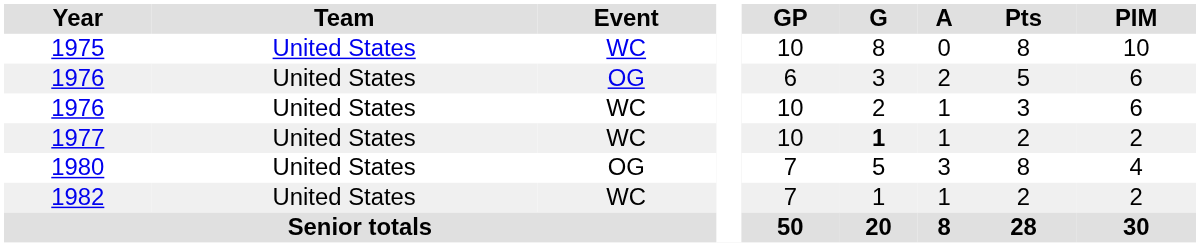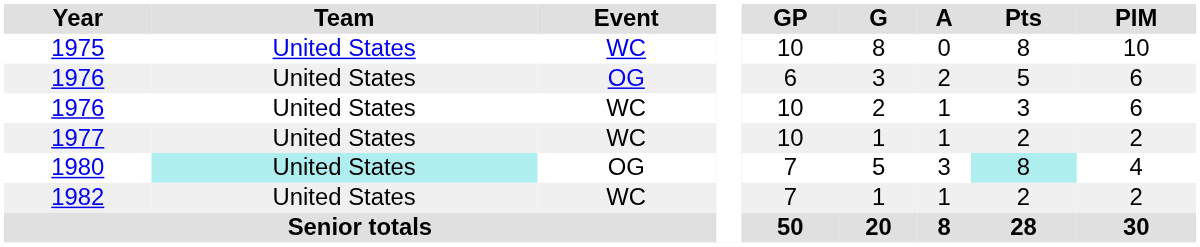(879, 137) bold -> (879, 137) normal
(344, 167) no background -> (344, 167) paleturquoise background
(1024, 167) no background -> (1024, 167) paleturquoise background
